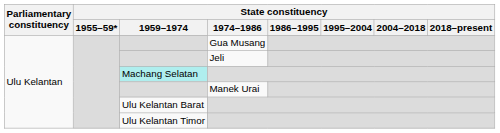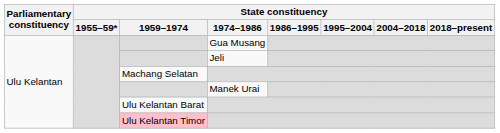(160, 74) paleturquoise background -> (160, 74) no background
(163, 120) no background -> (163, 120) pink background
